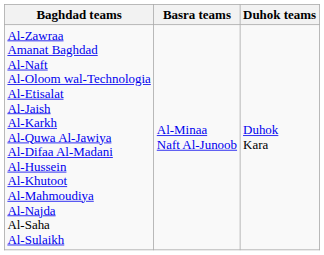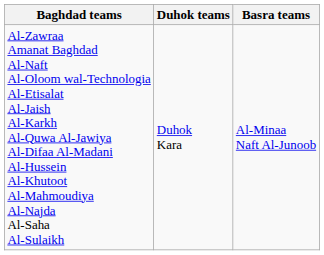columns swapped: (280, 14) <-> (197, 14)
